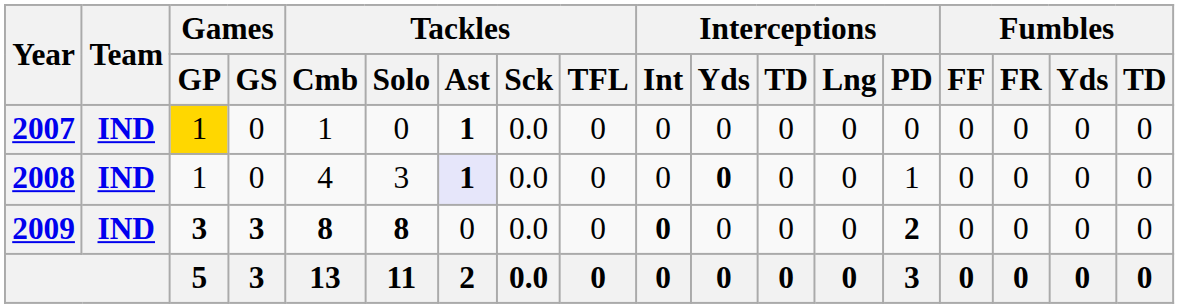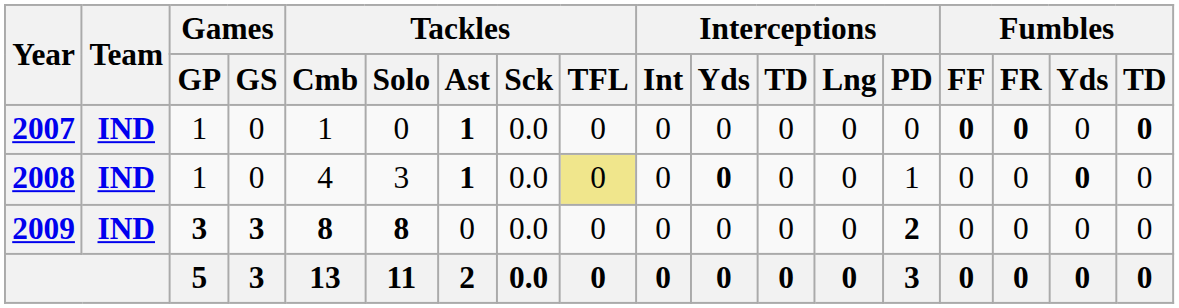(199, 128) gold background -> (199, 128) no background
(966, 128) normal -> (966, 128) bold
(1021, 128) normal -> (1021, 128) bold
(1145, 128) normal -> (1145, 128) bold
(467, 178) lavender background -> (467, 178) no background
(598, 178) no background -> (598, 178) khaki background
(1082, 178) normal -> (1082, 178) bold
(663, 228) bold -> (663, 228) normal
